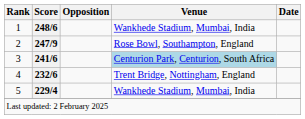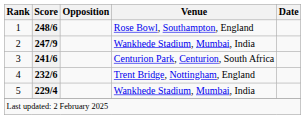(184, 28) Wankhede Stadium, Mumbai, India -> (184, 28) Rose Bowl, Southampton, England
(184, 43) Rose Bowl, Southampton, England -> (184, 43) Wankhede Stadium, Mumbai, India
(194, 59) lightblue background -> (194, 59) no background
